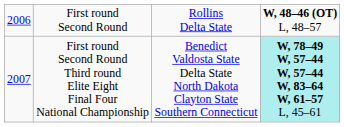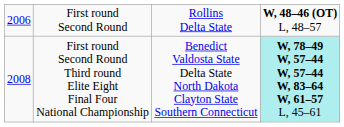(19, 79) 2007 -> (19, 79) 2008
